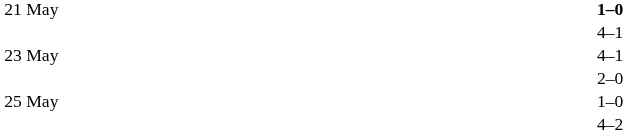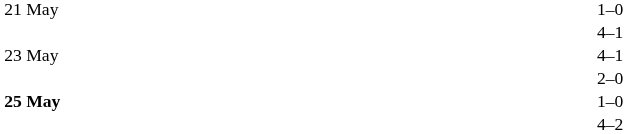(610, 9) bold -> (610, 9) normal
(31, 101) normal -> (32, 101) bold
